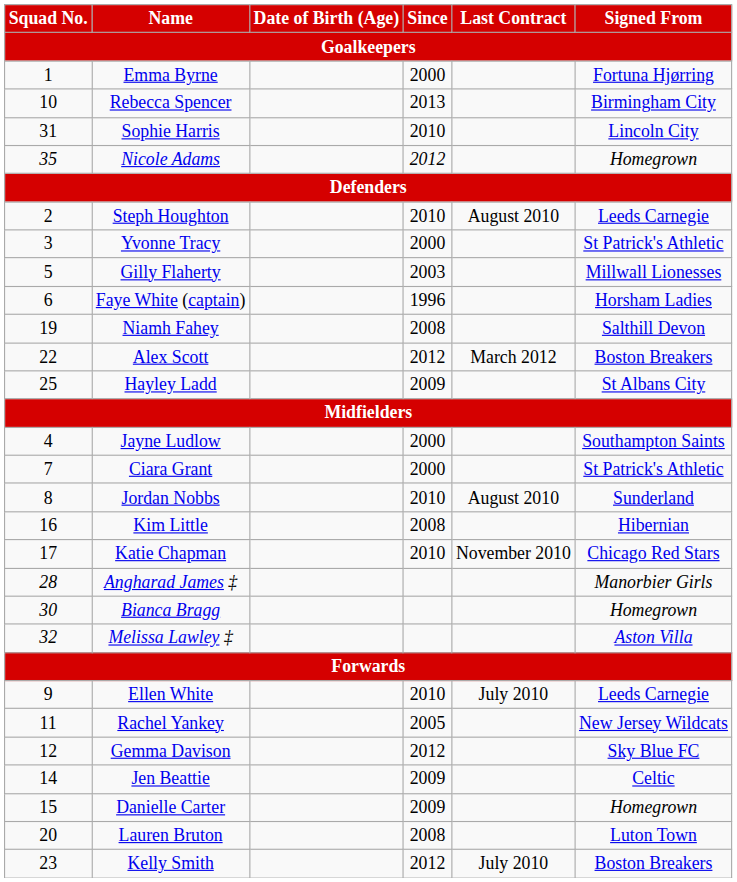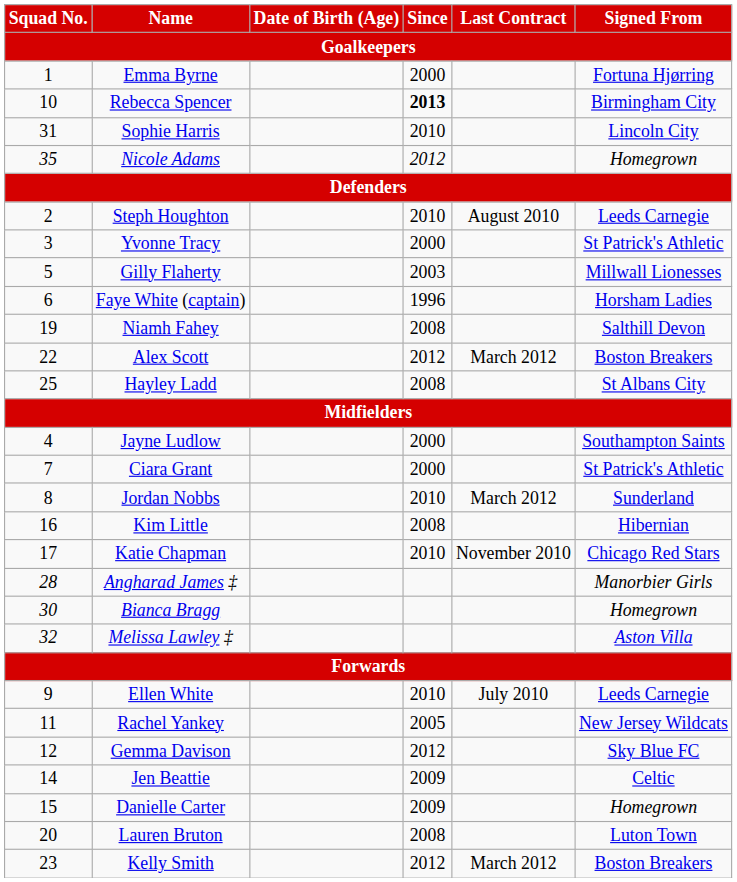(427, 103) normal -> (427, 103) bold
(427, 384) 2009 -> (427, 384) 2008
(513, 497) August 2010 -> (513, 497) March 2012
(513, 863) July 2010 -> (513, 863) March 2012
